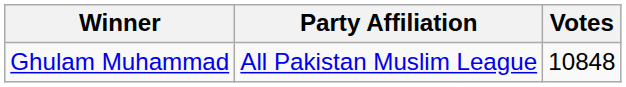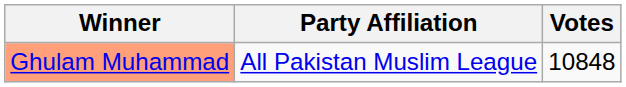(120, 61) no background -> (120, 61) lightsalmon background
